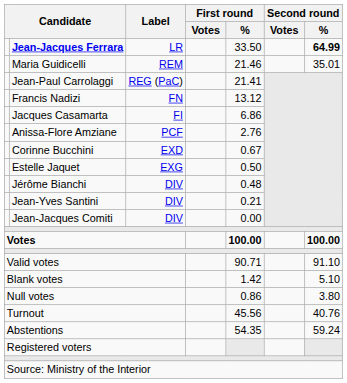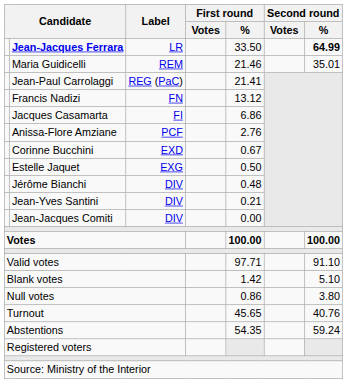(248, 262) 90.71 -> (248, 262) 97.71
(248, 314) 45.56 -> (248, 314) 45.65
